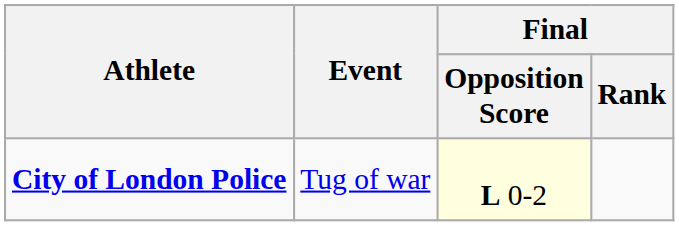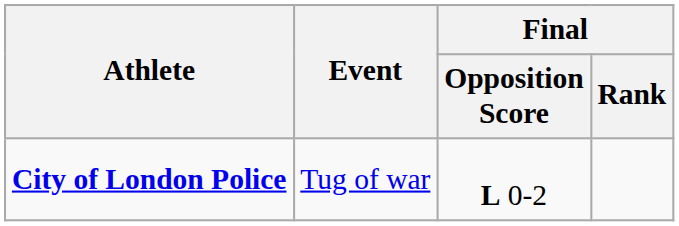(514, 196) lightyellow background -> (514, 196) no background
